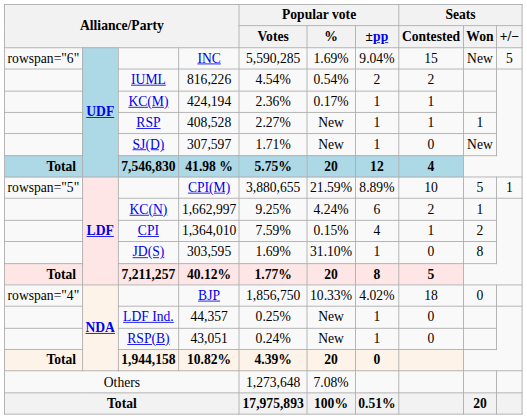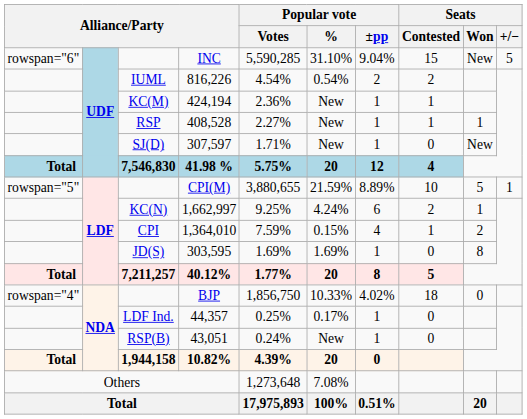(331, 58) 1.69% -> (331, 58) 31.10%
(331, 101) 0.17% -> (331, 101) New
(331, 252) 31.10% -> (331, 252) 1.69%
(331, 317) New -> (331, 317) 0.17%
